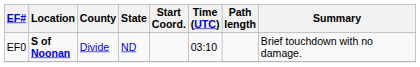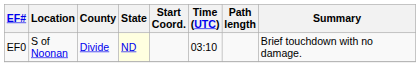(51, 47) bold -> (49, 47) normal
(129, 47) no background -> (129, 47) lightyellow background
